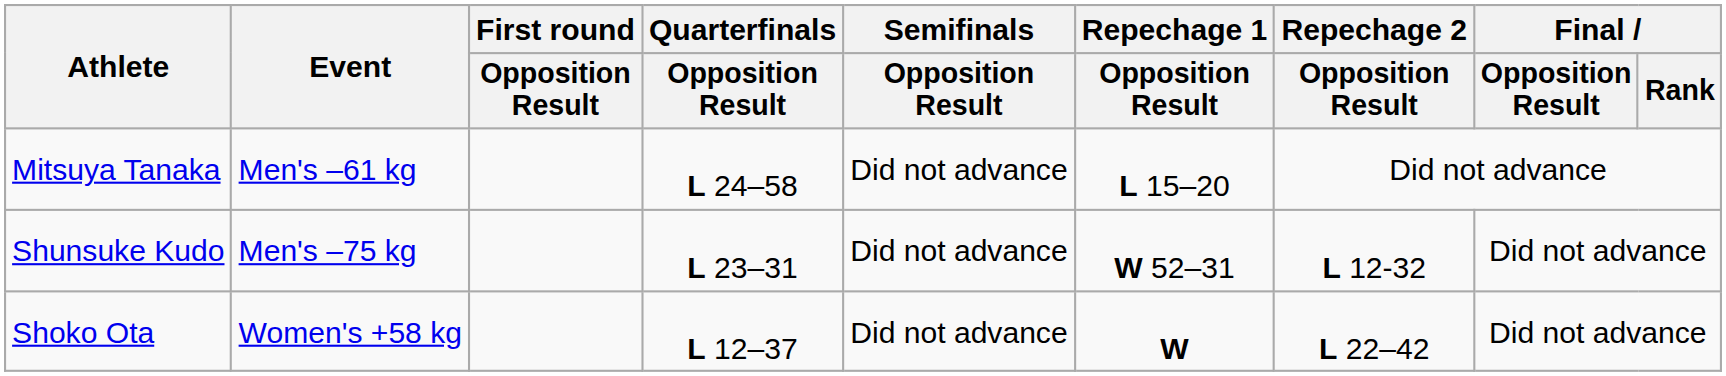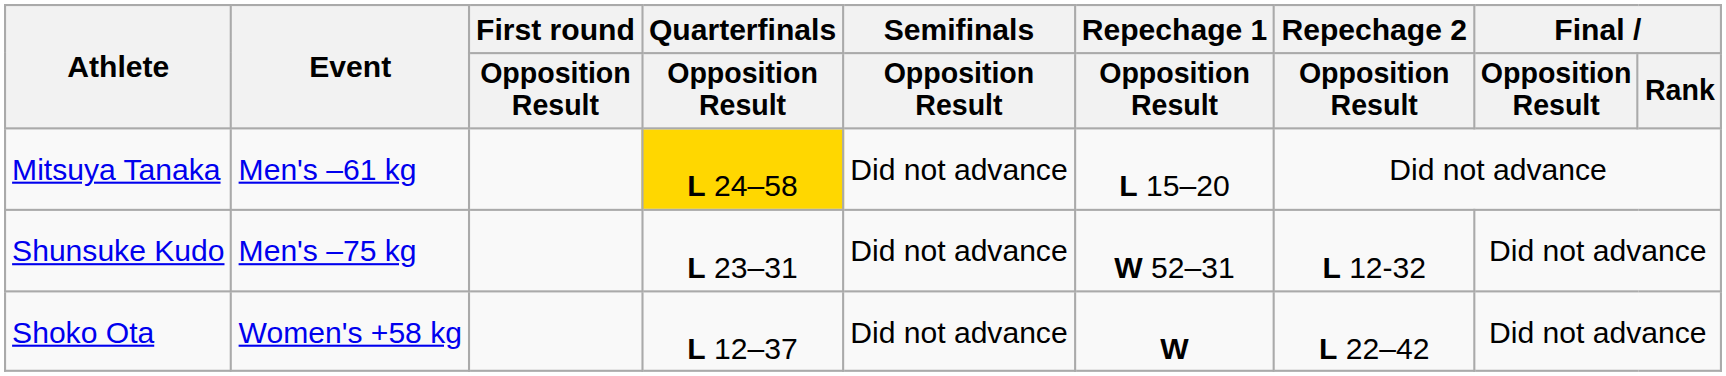(743, 186) no background -> (743, 186) gold background
